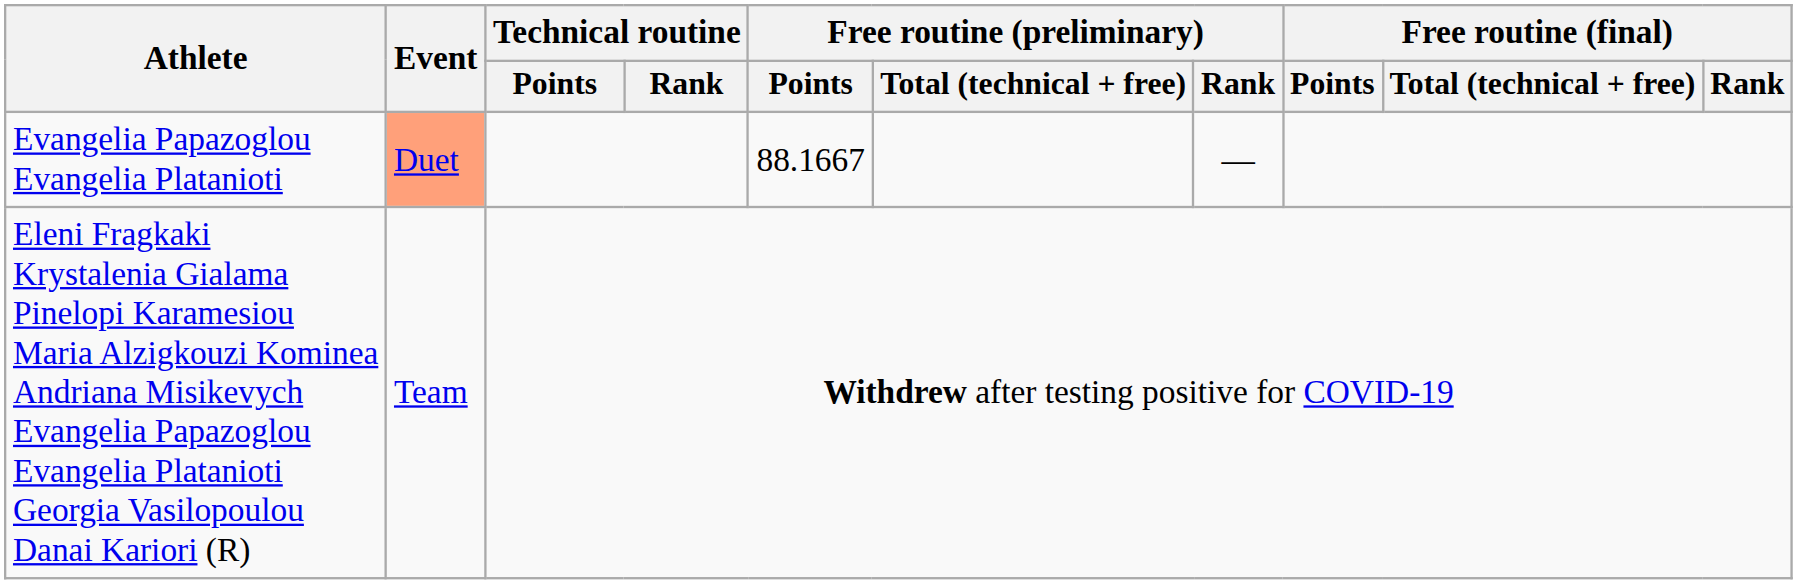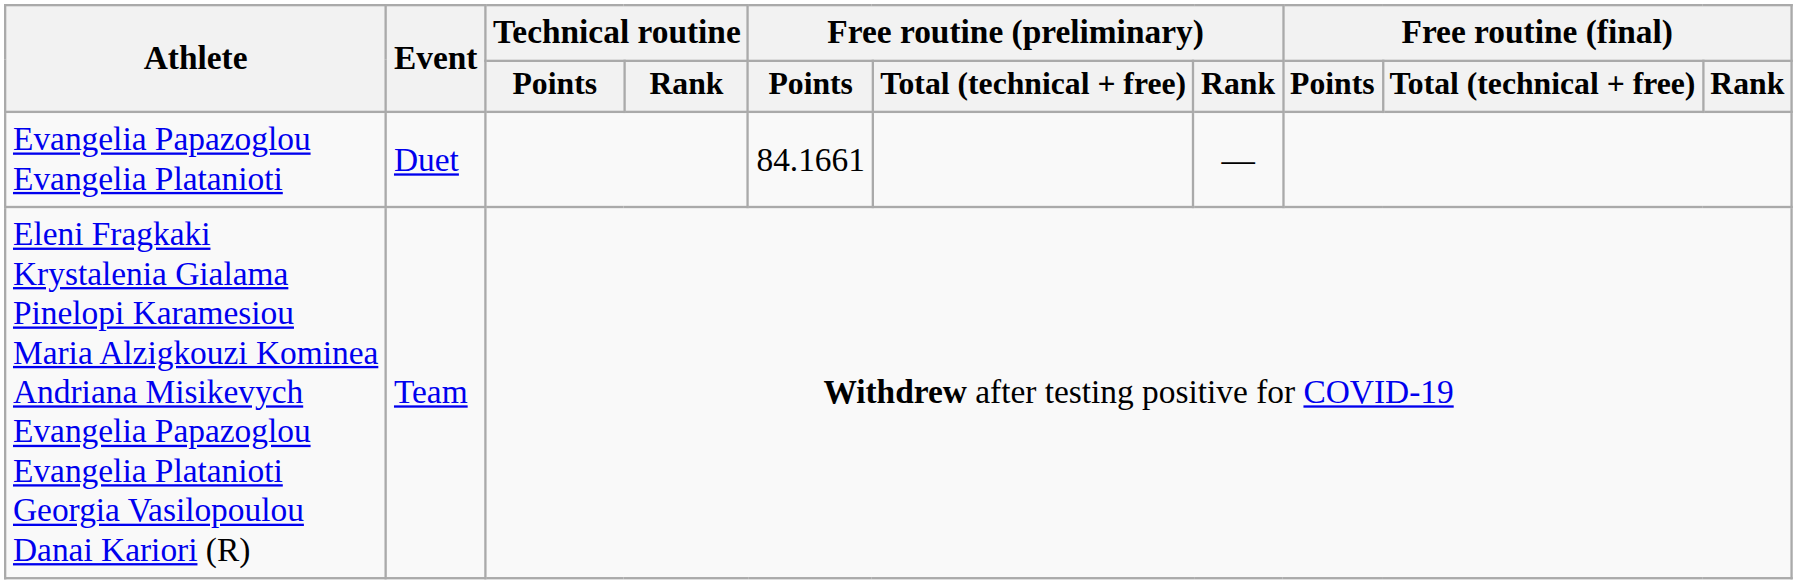(426, 159) lightsalmon background -> (426, 159) no background
(811, 159) 88.1667 -> (811, 159) 84.1661
